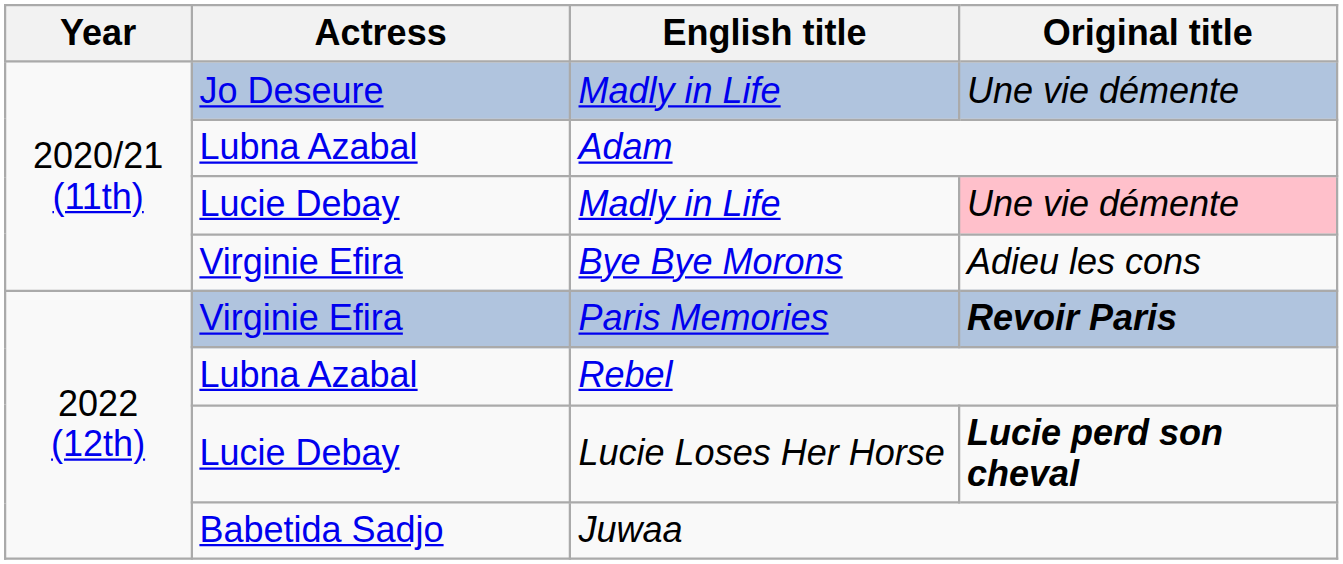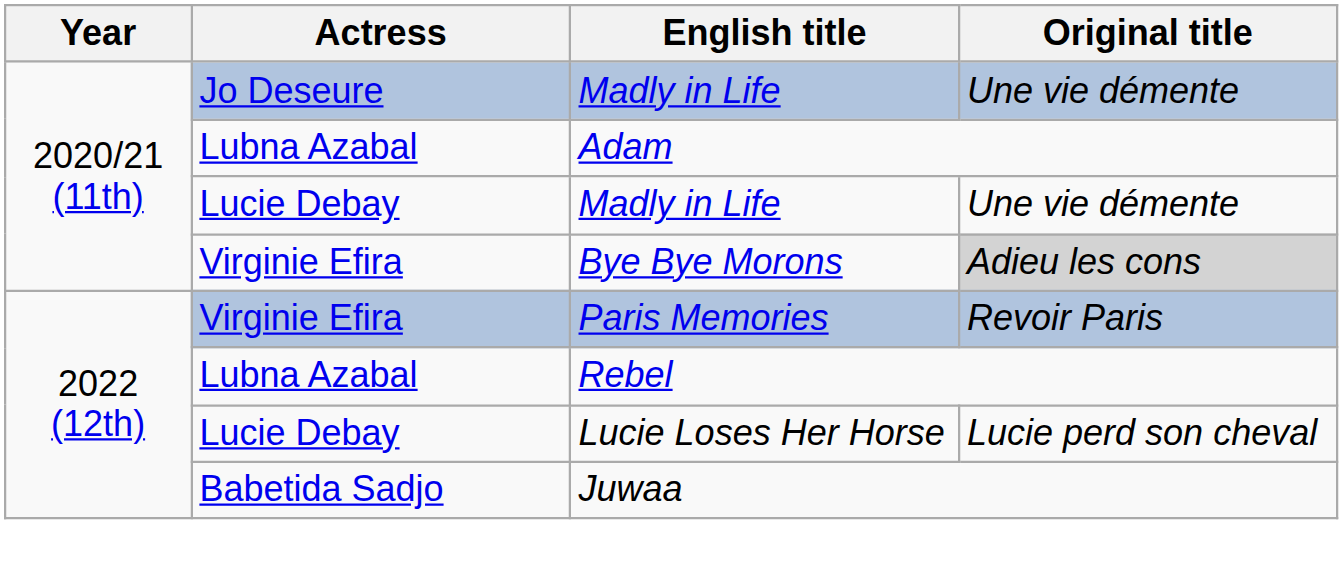(1103, 204) pink background -> (1103, 204) no background
(1084, 261) no background -> (1084, 261) lightgrey background
(1072, 318) bold -> (1065, 318) normal
(1095, 452) bold -> (1142, 432) normal
